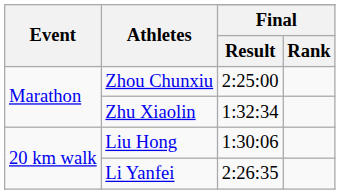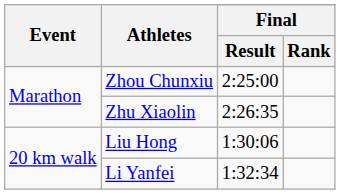(250, 112) 1:32:34 -> (250, 112) 2:26:35
(250, 173) 2:26:35 -> (250, 173) 1:32:34
